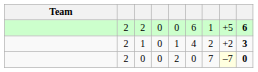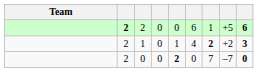(126, 28) normal -> (126, 28) bold
(211, 43) normal -> (211, 43) bold
(177, 59) normal -> (177, 59) bold
(228, 59) lightyellow background -> (228, 59) no background
